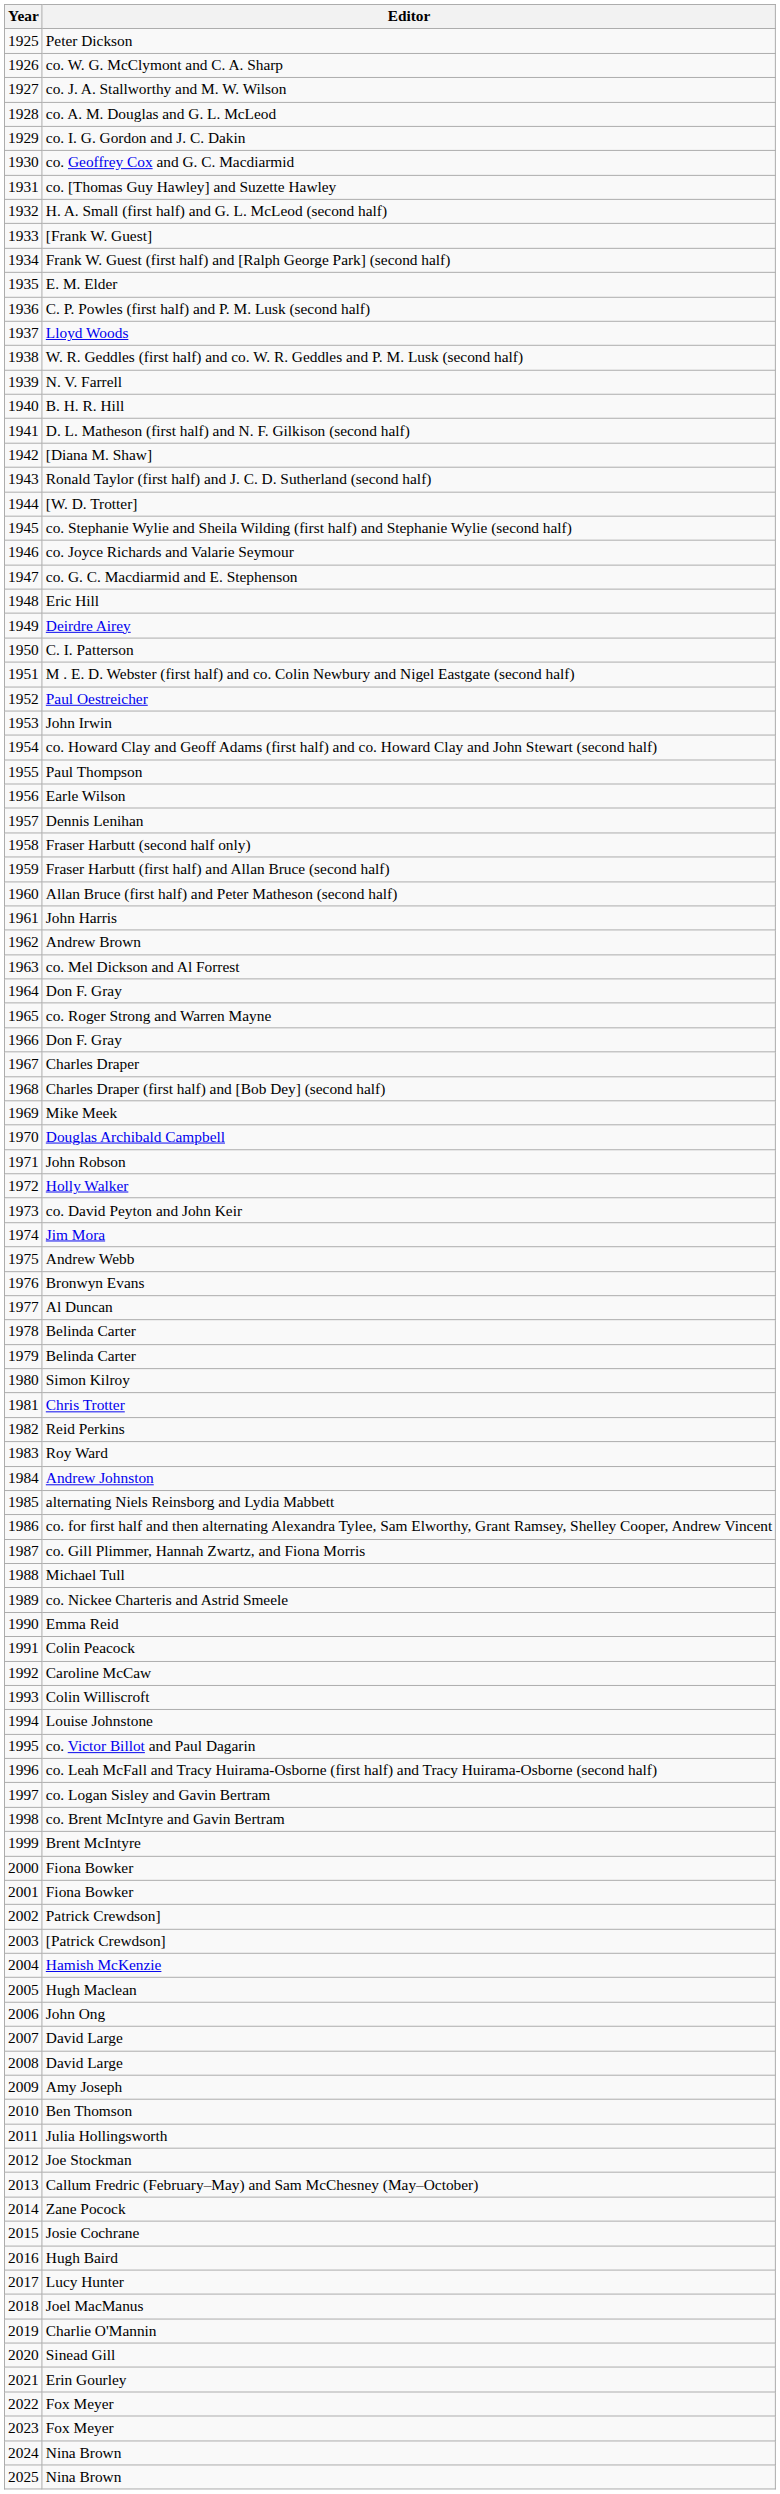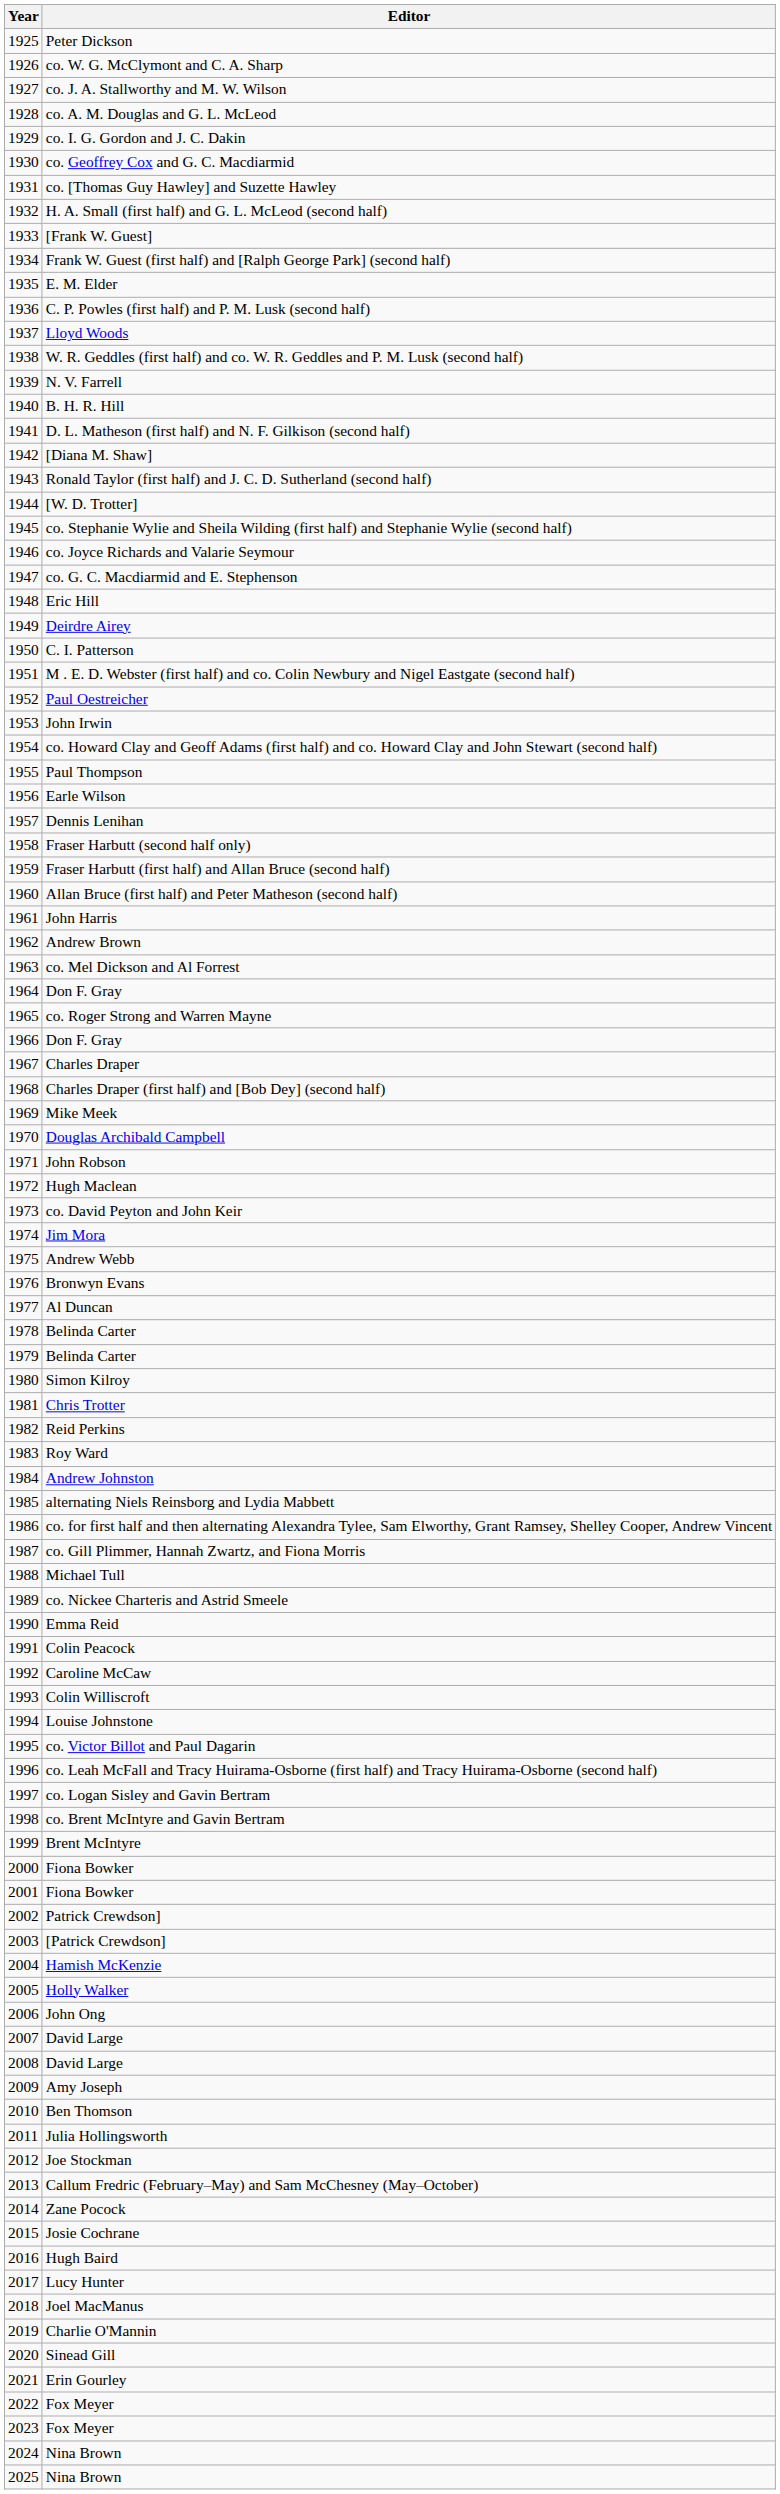(87, 1185) Holly Walker -> (91, 1185) Hugh Maclean
(91, 1989) Hugh Maclean -> (87, 1989) Holly Walker
